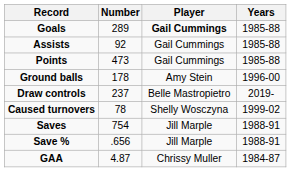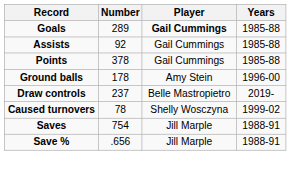(120, 61) 473 -> (120, 61) 378
- row: (51, 158)
